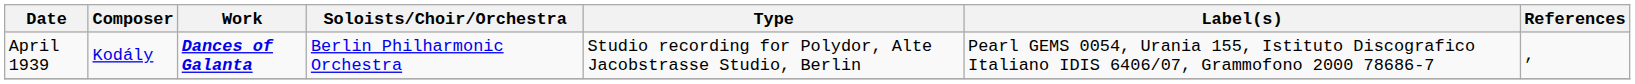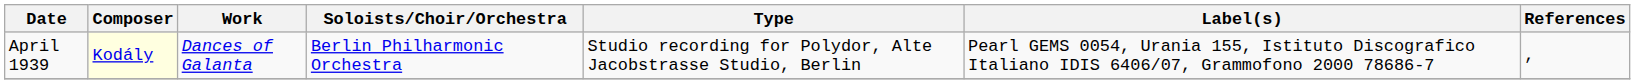(123, 56) no background -> (123, 56) lightyellow background
(227, 56) bold -> (227, 56) normal
